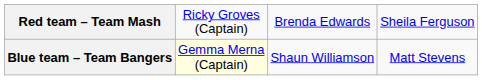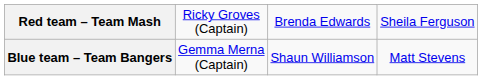(221, 57) lightyellow background -> (221, 57) no background
